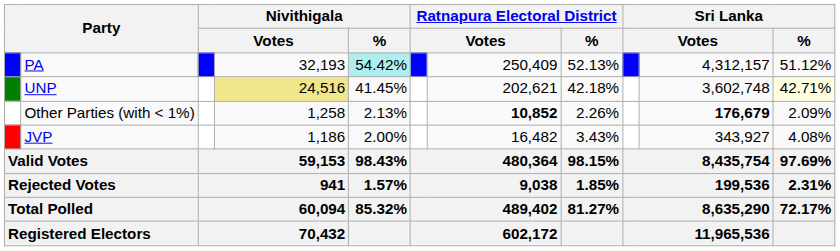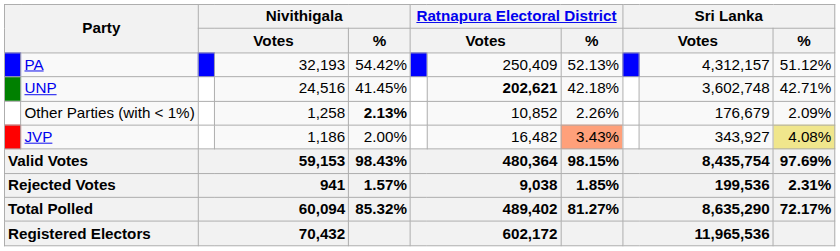(381, 64) paleturquoise background -> (381, 64) no background
(322, 88) khaki background -> (322, 88) no background
(530, 88) normal -> (530, 88) bold
(806, 88) lightyellow background -> (806, 88) no background
(385, 112) normal -> (385, 112) bold
(534, 112) bold -> (534, 112) normal
(742, 112) bold -> (742, 112) normal
(598, 137) no background -> (598, 137) lightsalmon background
(810, 137) no background -> (810, 137) khaki background
